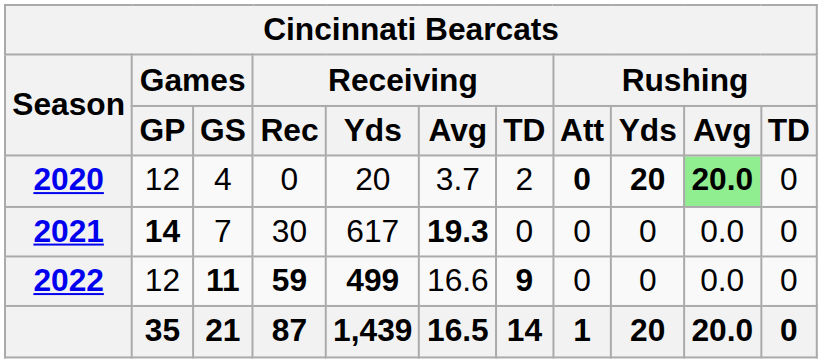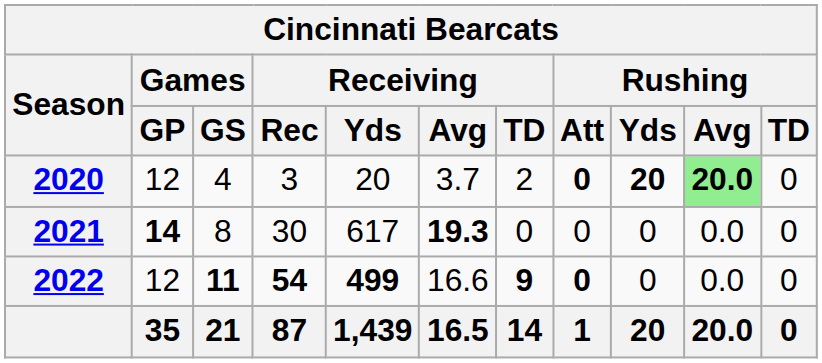(289, 180) 0 -> (289, 180) 3
(223, 230) 7 -> (223, 230) 8
(289, 280) 59 -> (289, 280) 54
(582, 280) normal -> (582, 280) bold
